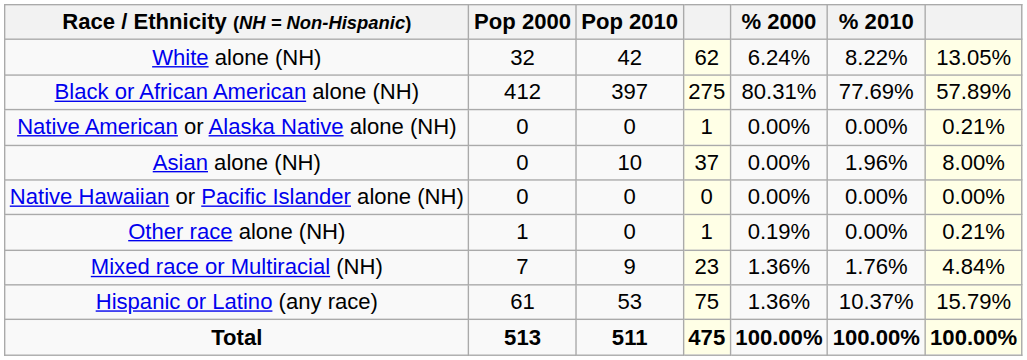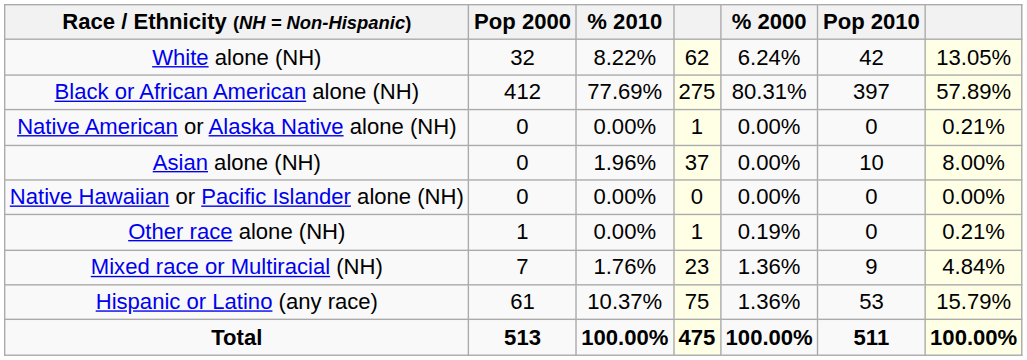columns swapped: (630, 22) <-> (876, 22)
